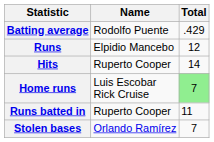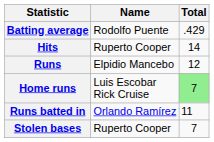rows swapped: (48, 64) <-> (48, 47)
(132, 111) Ruperto Cooper -> (135, 111) Orlando Ramírez
(135, 128) Orlando Ramírez -> (132, 128) Ruperto Cooper
